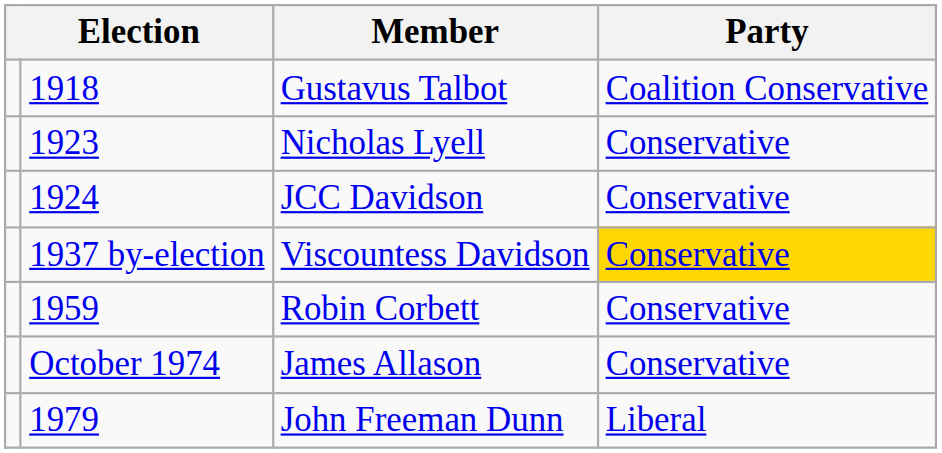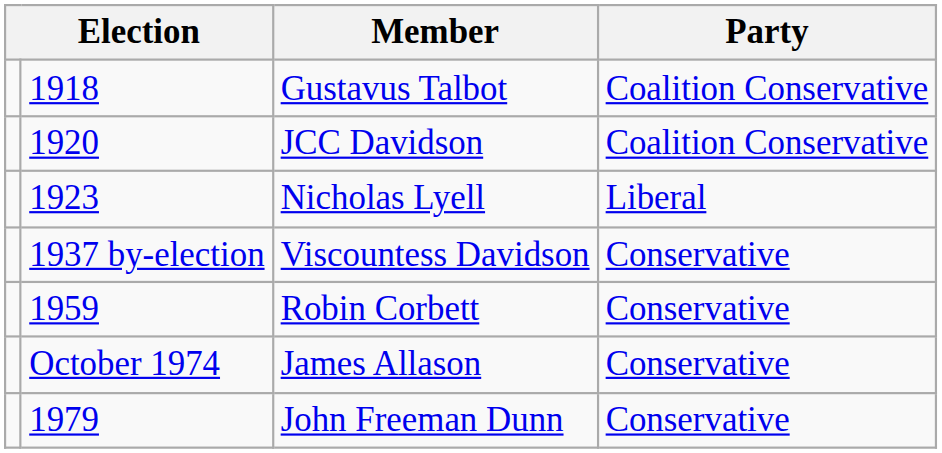+ row: (64, 142)
(698, 142) Conservative -> (656, 198) Liberal
- row: (64, 198)
(698, 253) gold background -> (698, 253) no background
(656, 419) Liberal -> (698, 419) Conservative
